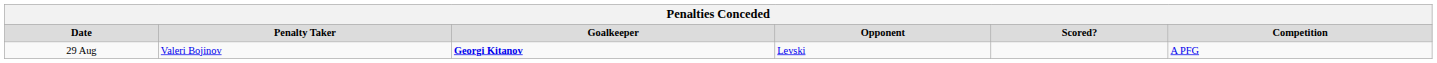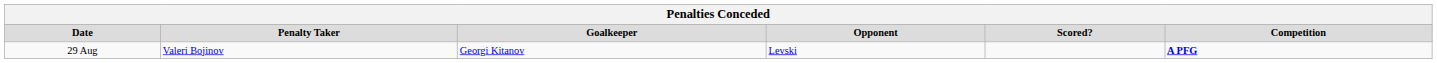(488, 50) bold -> (492, 50) normal
(1185, 50) normal -> (1182, 50) bold
